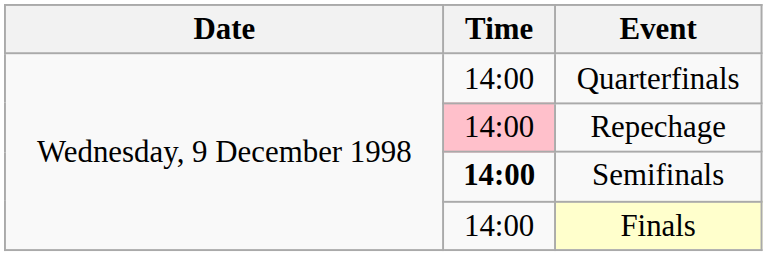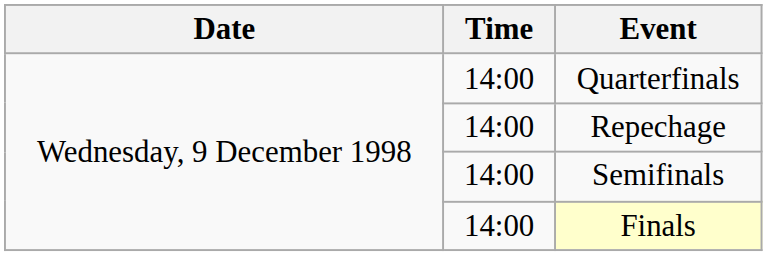(499, 126) pink background -> (499, 126) no background
(499, 175) bold -> (499, 175) normal
